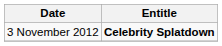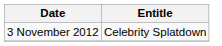(159, 31) bold -> (155, 31) normal
